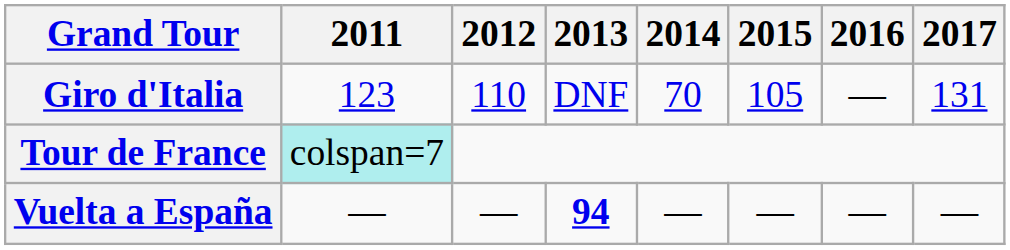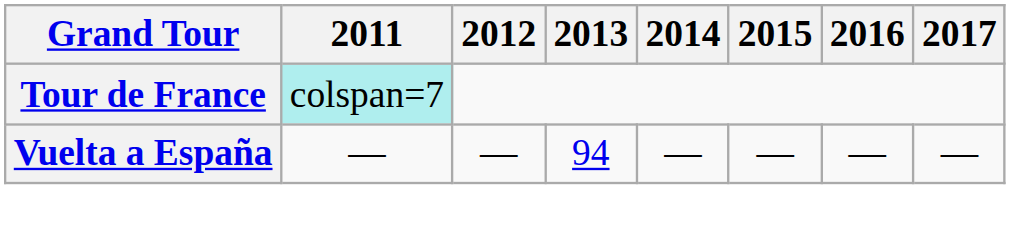- row: (143, 93)
(591, 212) bold -> (591, 152) normal
